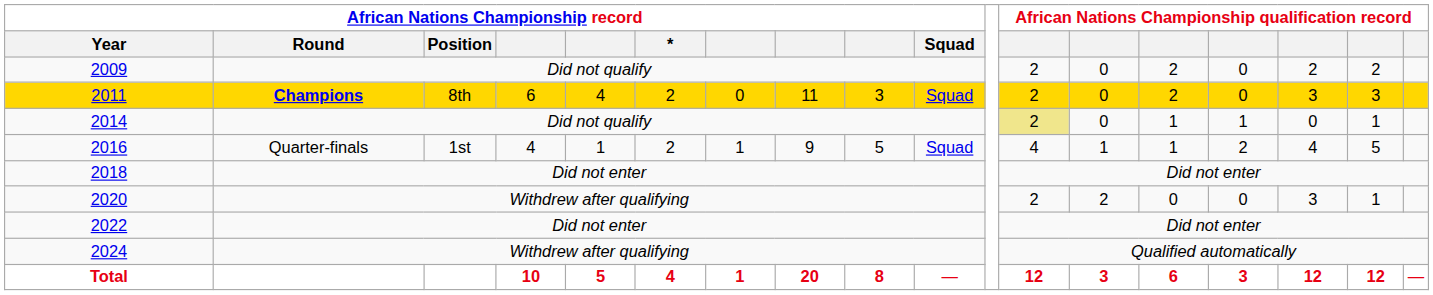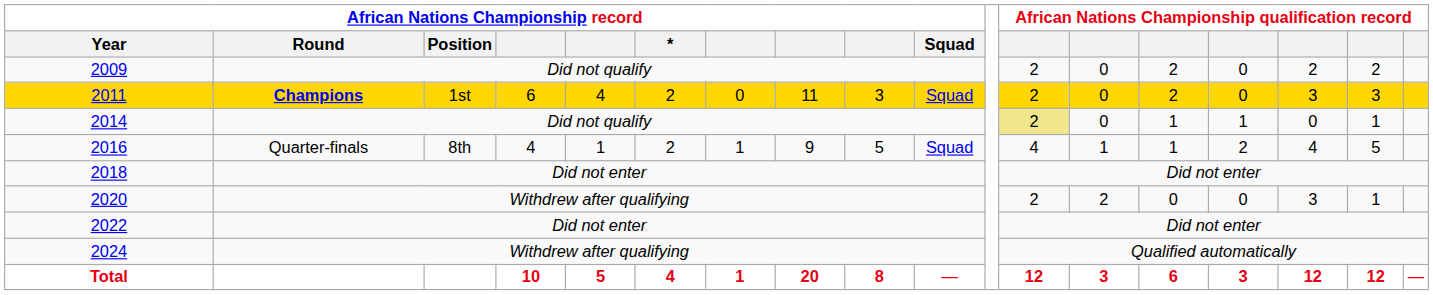(460, 96) 8th -> (460, 96) 1st
(460, 148) 1st -> (460, 148) 8th
